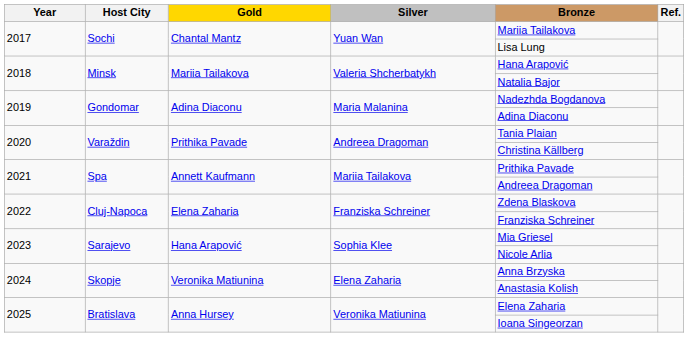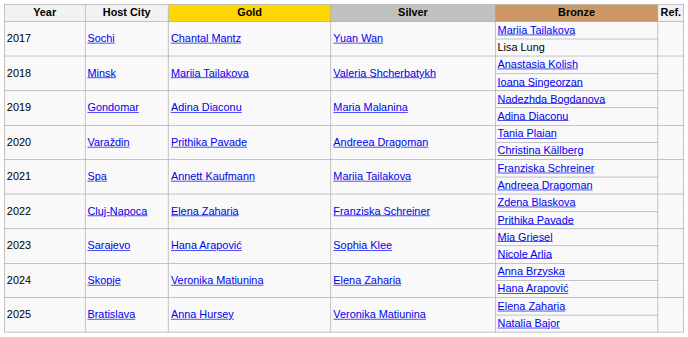(533, 64) Hana Arapović -> (538, 64) Anastasia Kolish
(529, 82) Natalia Bajor -> (540, 82) Ioana Singeorzan
(536, 168) Prithika Pavade -> (546, 168) Franziska Schreiner
(546, 220) Franziska Schreiner -> (536, 220) Prithika Pavade
(538, 289) Anastasia Kolish -> (533, 289) Hana Arapović
(540, 323) Ioana Singeorzan -> (529, 323) Natalia Bajor
